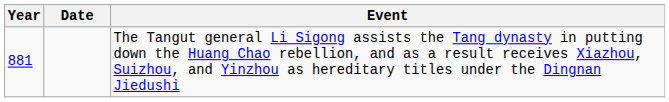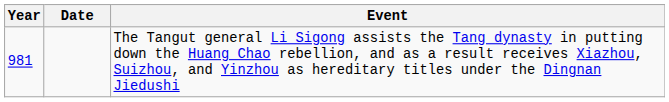(20, 62) 881 -> (20, 62) 981
